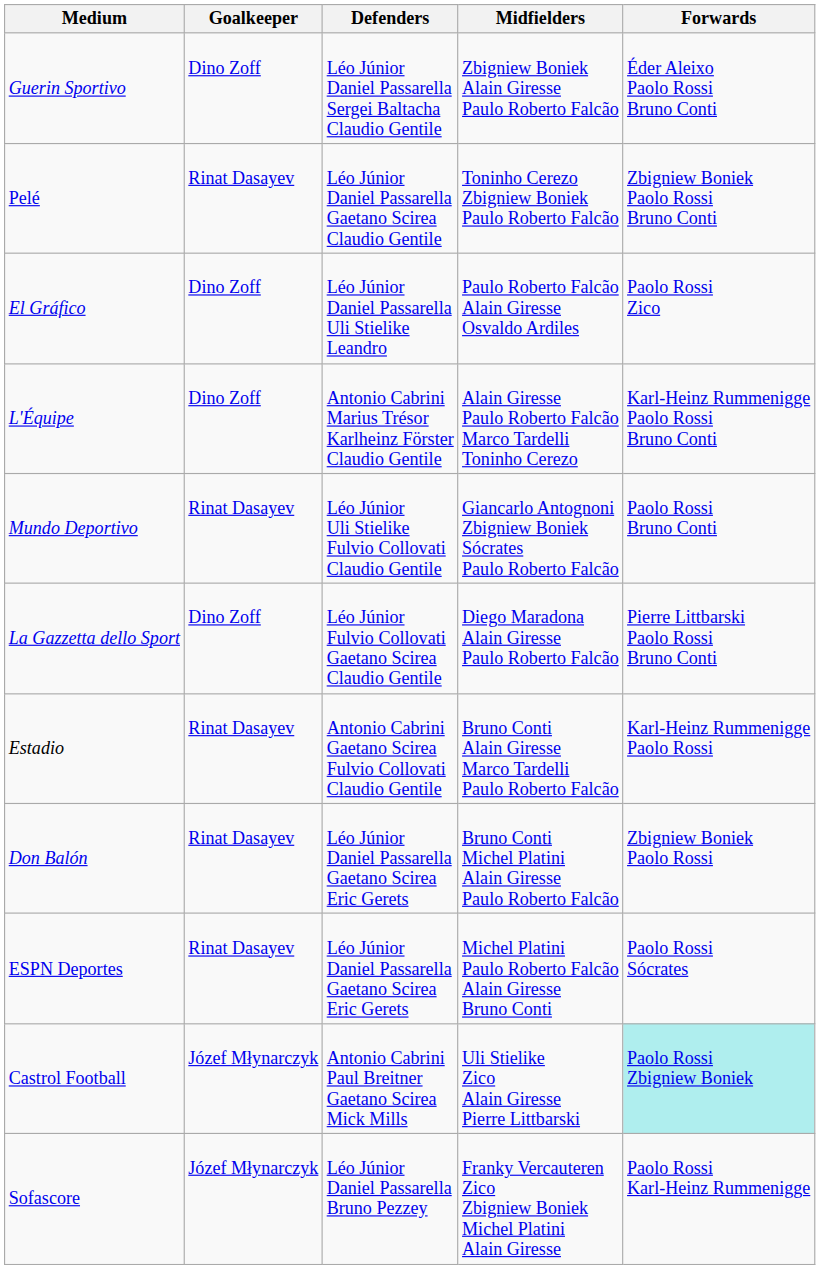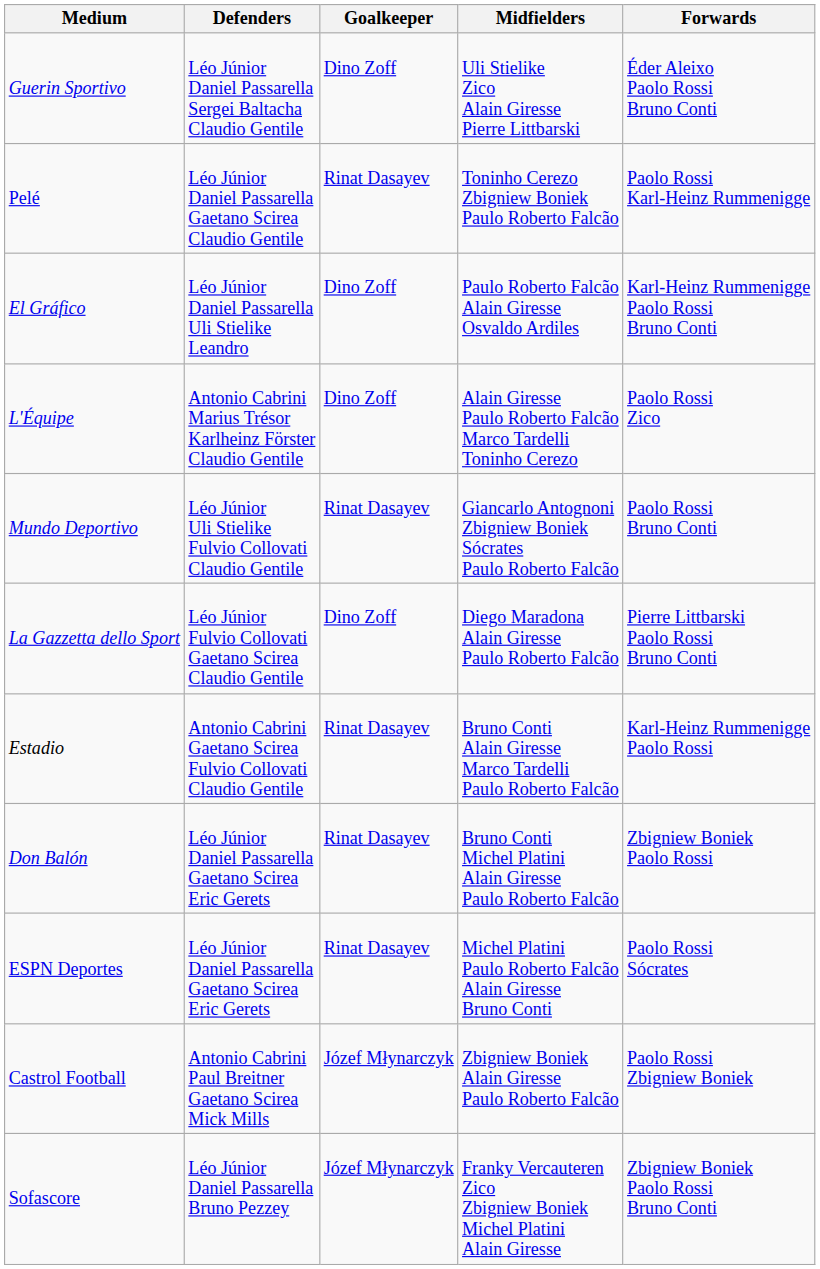columns swapped: (253, 18) <-> (390, 18)
(540, 88) Zbigniew Boniek Alain Giresse Paulo Roberto Falcão -> (521, 98) Uli Stielike Zico Alain Giresse Pierre Littbarski
(690, 198) Zbigniew Boniek Paolo Rossi Bruno Conti -> (719, 188) Paolo Rossi Karl-Heinz Rummenigge
(670, 298) Paolo Rossi Zico -> (719, 308) Karl-Heinz Rummenigge Paolo Rossi Bruno Conti
(719, 418) Karl-Heinz Rummenigge Paolo Rossi Bruno Conti -> (670, 408) Paolo Rossi Zico
(521, 1088) Uli Stielike Zico Alain Giresse Pierre Littbarski -> (540, 1078) Zbigniew Boniek Alain Giresse Paulo Roberto Falcão
(690, 1068) paleturquoise background -> (690, 1068) no background
(719, 1178) Paolo Rossi Karl-Heinz Rummenigge -> (690, 1188) Zbigniew Boniek Paolo Rossi Bruno Conti
